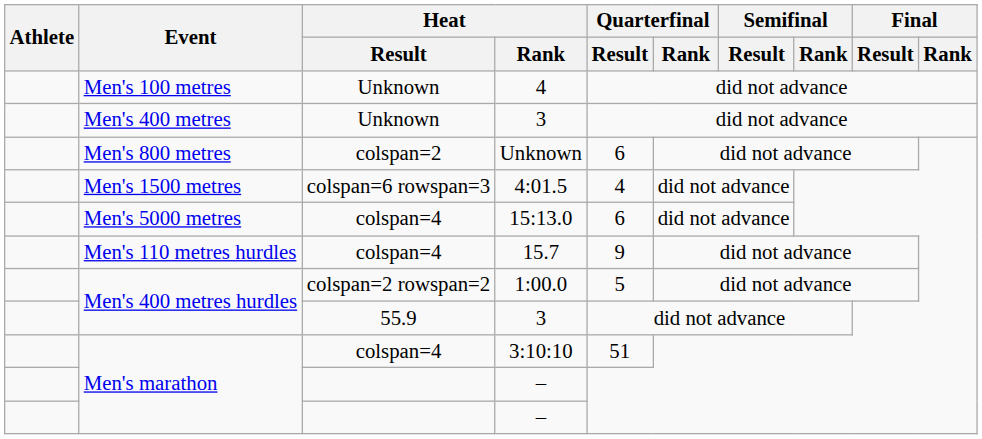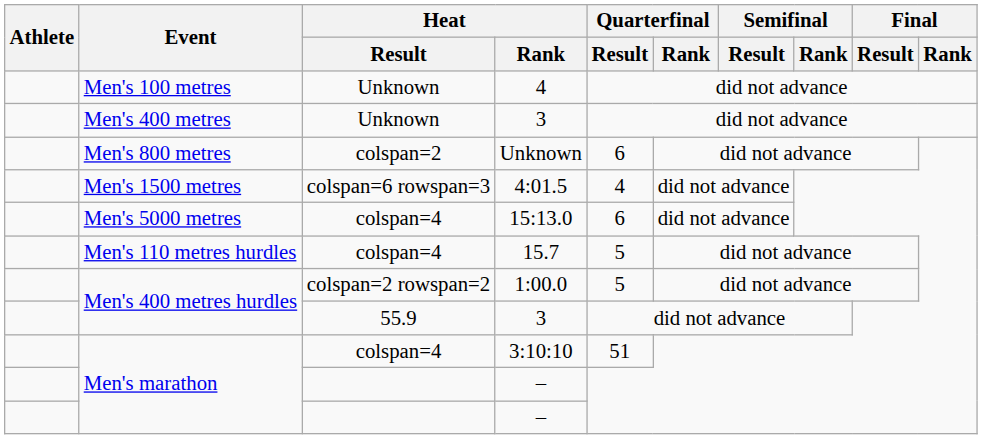(620, 251) 9 -> (620, 251) 5
